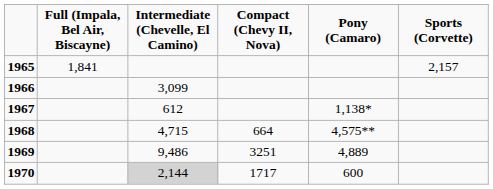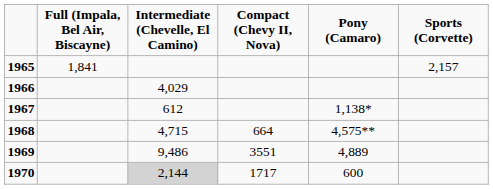(173, 88) 3,099 -> (173, 88) 4,029
(263, 151) 3251 -> (263, 151) 3551
